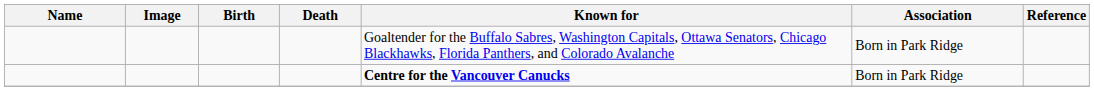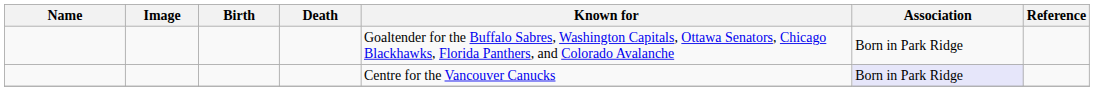(467, 75) bold -> (460, 75) normal
(909, 75) no background -> (909, 75) lavender background
